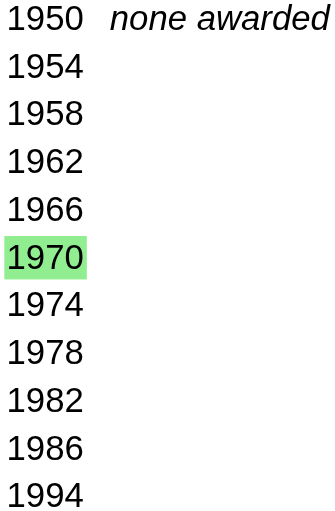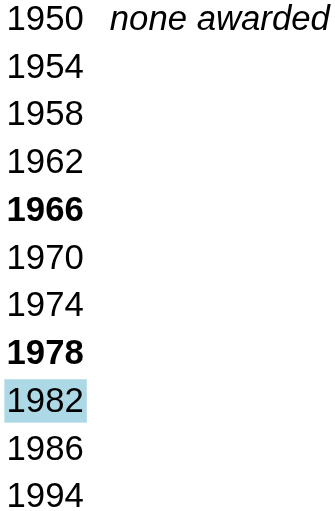(45, 209) normal -> (45, 209) bold
(45, 257) lightgreen background -> (45, 257) no background
(45, 352) normal -> (45, 352) bold
(45, 400) no background -> (45, 400) lightblue background
